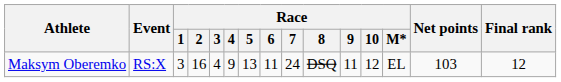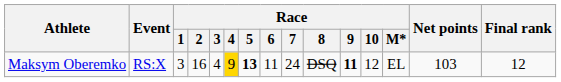(231, 64) no background -> (231, 64) gold background
(249, 64) normal -> (249, 64) bold
(351, 64) normal -> (350, 64) bold
